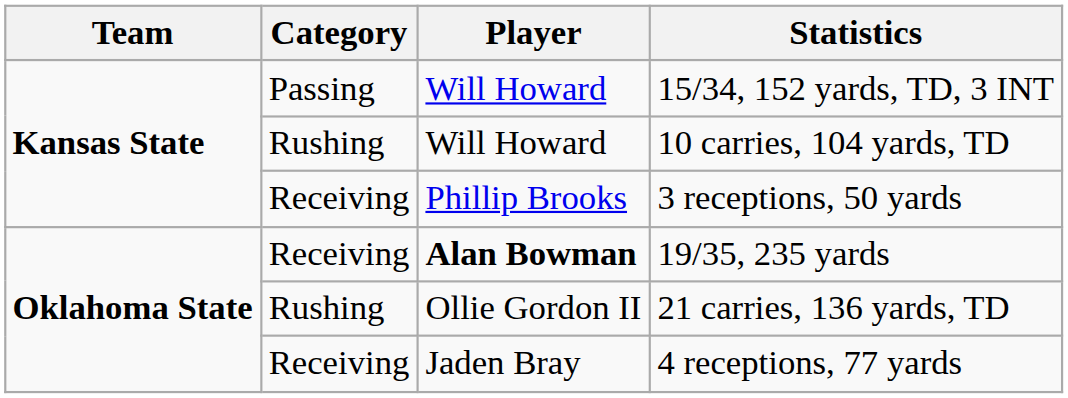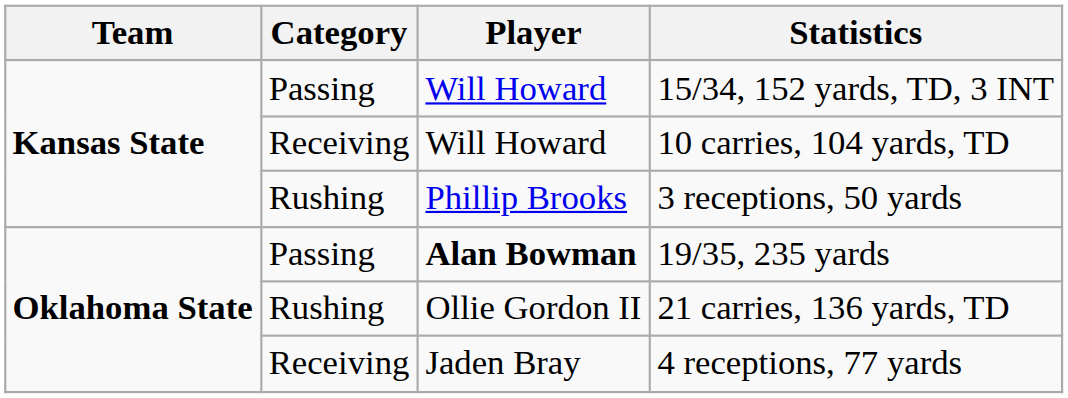(327, 142) Rushing -> (339, 142) Receiving
(339, 197) Receiving -> (327, 197) Rushing
(339, 253) Receiving -> (322, 253) Passing
